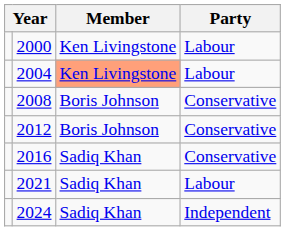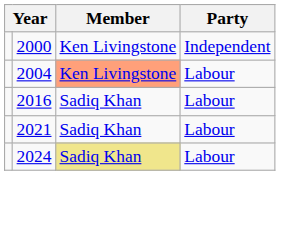(209, 45) Labour -> (227, 45) Independent
- row: (34, 101)
- row: (34, 128)
(230, 156) Conservative -> (209, 101) Labour
(100, 211) no background -> (100, 156) khaki background
(227, 211) Independent -> (209, 156) Labour
